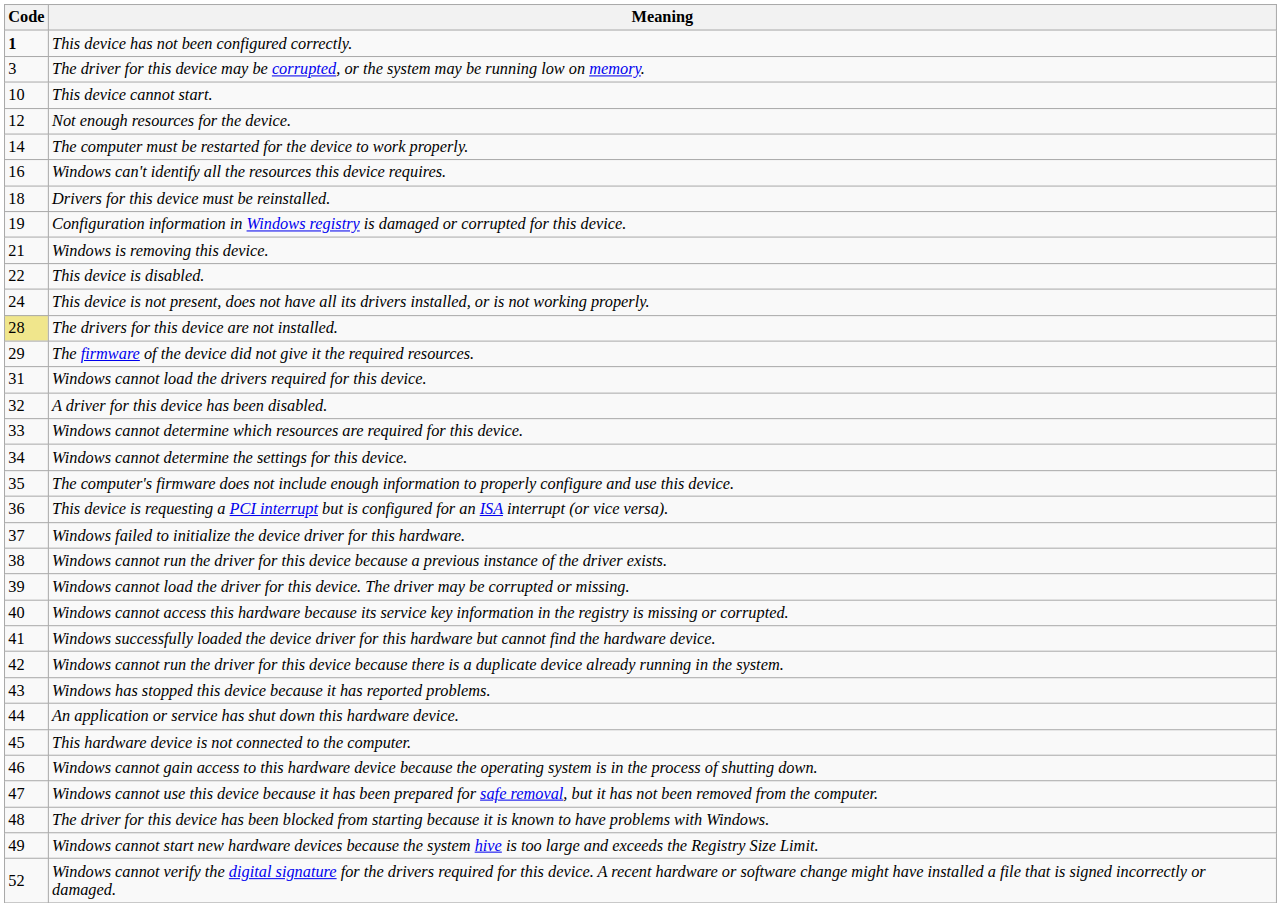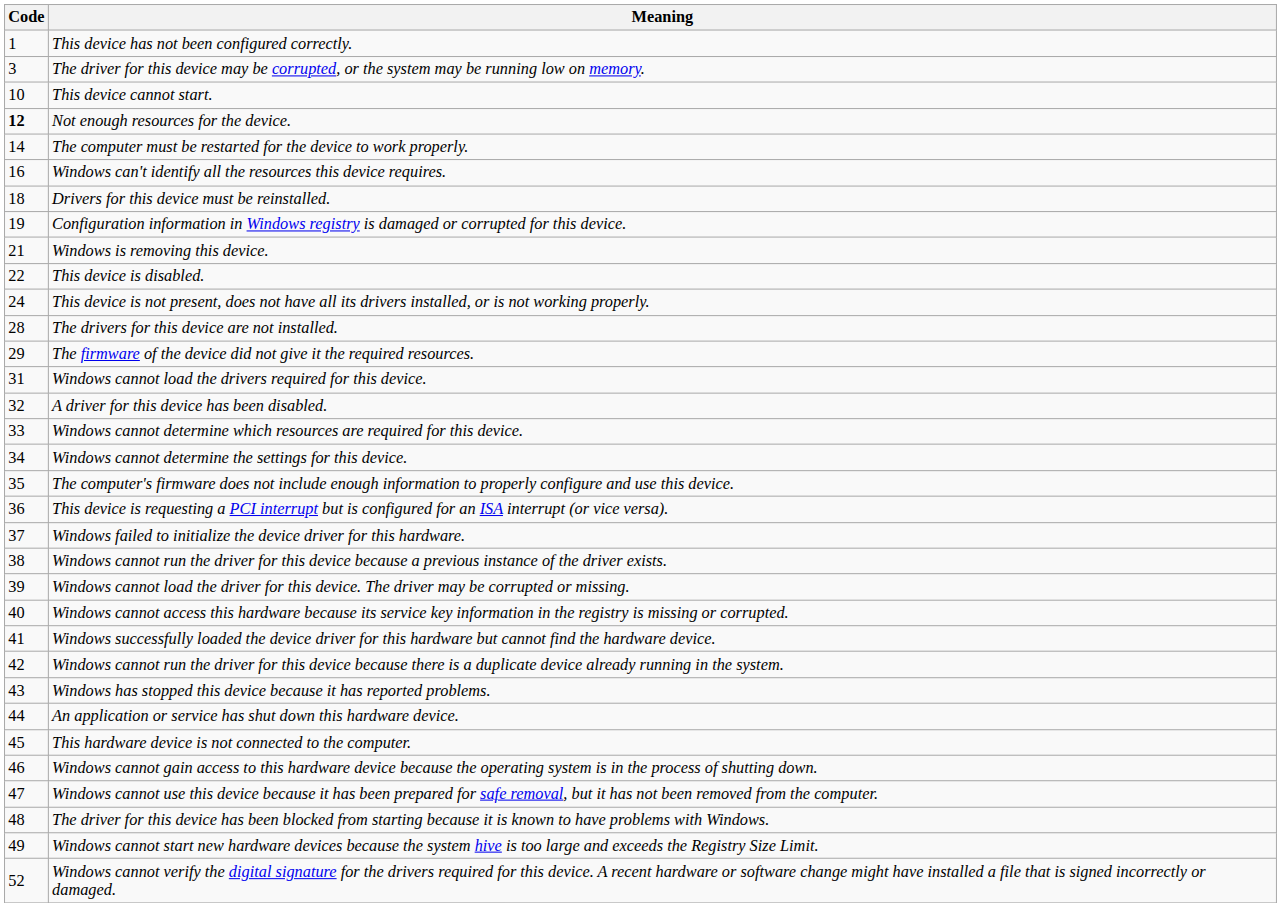(12, 43) bold -> (12, 43) normal
(16, 120) normal -> (16, 120) bold
(16, 328) khaki background -> (16, 328) no background
